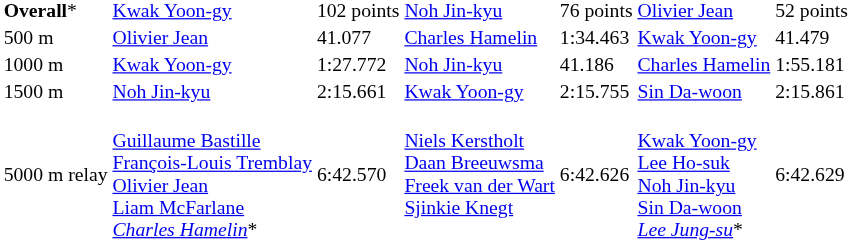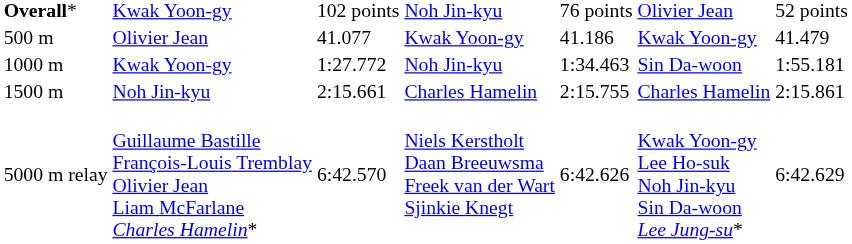(471, 37) Charles Hamelin -> (464, 37) Kwak Yoon-gy
(595, 37) 1:34.463 -> (587, 37) 41.186
(587, 64) 41.186 -> (595, 64) 1:34.463
(704, 64) Charles Hamelin -> (690, 64) Sin Da-woon
(464, 91) Kwak Yoon-gy -> (471, 91) Charles Hamelin
(690, 91) Sin Da-woon -> (704, 91) Charles Hamelin
